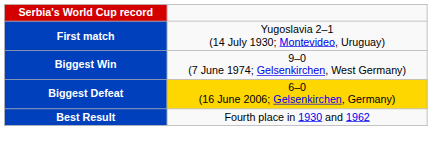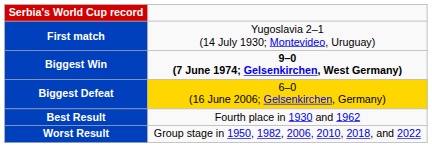(297, 65) normal -> (287, 65) bold
+ row: (76, 134)
